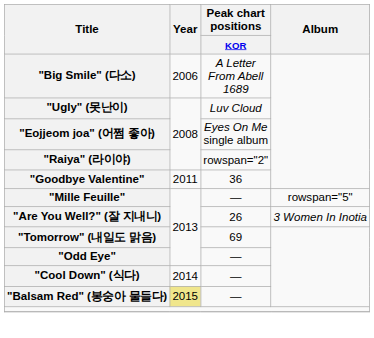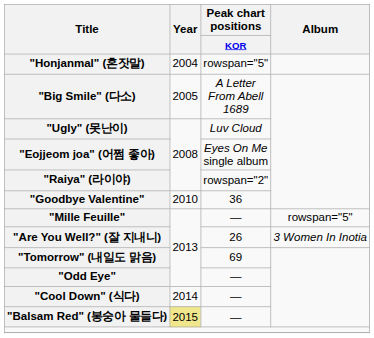+ row: (87, 63)
(185, 76) 2006 -> (185, 96) 2005
(185, 179) 2011 -> (185, 199) 2010
